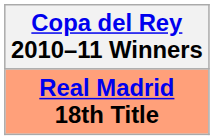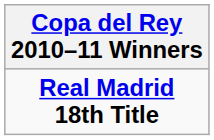(107, 101) lightsalmon background -> (107, 101) no background
